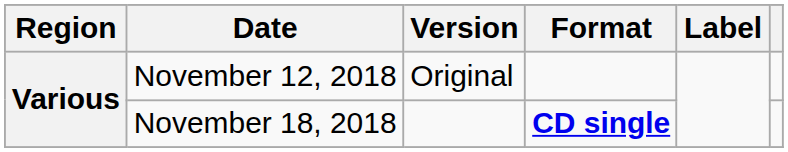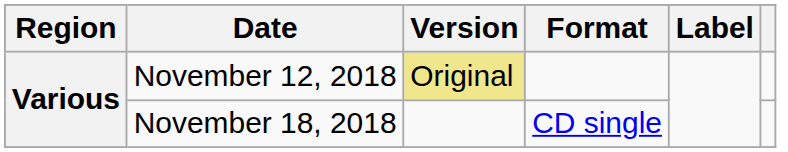(462, 75) no background -> (462, 75) khaki background
(601, 123) bold -> (597, 123) normal
